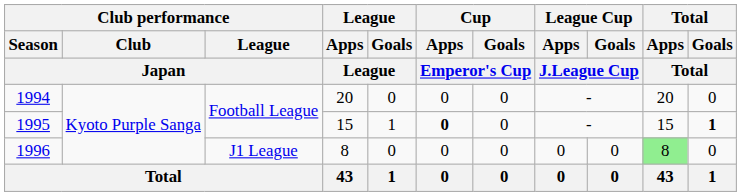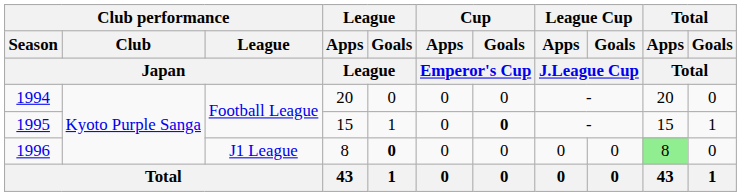(445, 124) bold -> (445, 124) normal
(504, 124) normal -> (504, 124) bold
(712, 124) bold -> (712, 124) normal
(392, 151) normal -> (392, 151) bold
